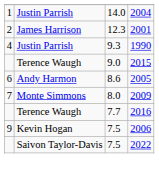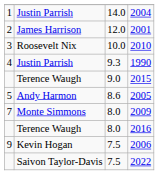(116, 29) 12.3 -> (116, 29) 12.0
+ row: (141, 46)
(9, 79) 6 -> (9, 95) 5
(114, 112) 7.7 -> (114, 128) 8.0
